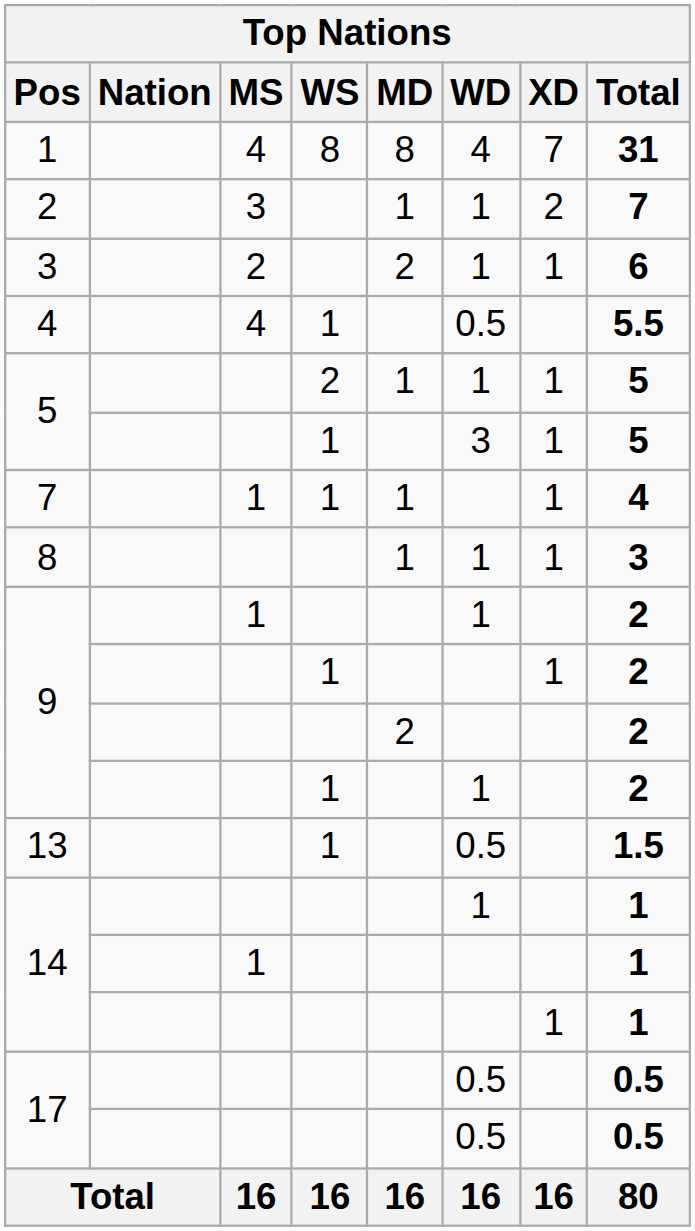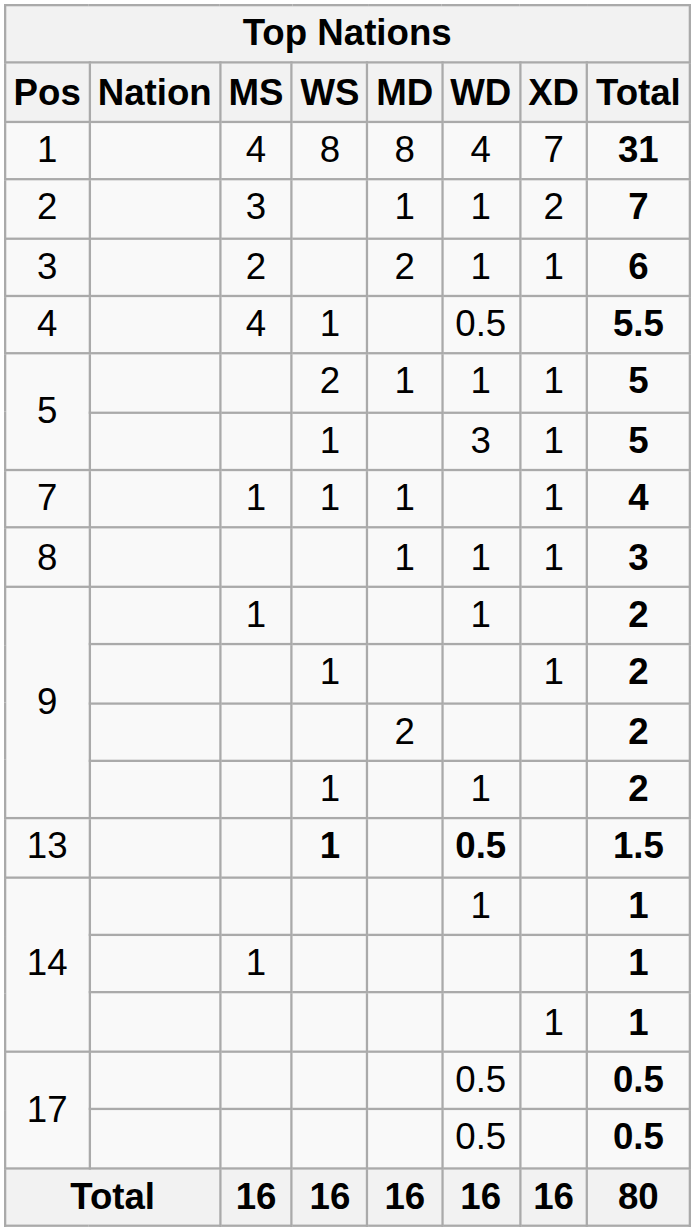(330, 847) normal -> (330, 847) bold
(481, 847) normal -> (481, 847) bold
